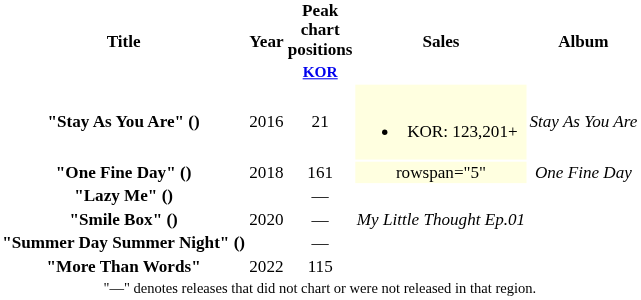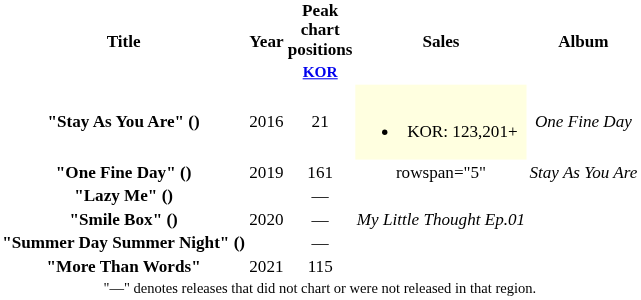(583, 122) Stay As You Are -> (583, 122) One Fine Day
(266, 172) 2018 -> (266, 172) 2019
(441, 172) lightyellow background -> (441, 172) no background
(583, 172) One Fine Day -> (583, 172) Stay As You Are
(266, 266) 2022 -> (266, 266) 2021
